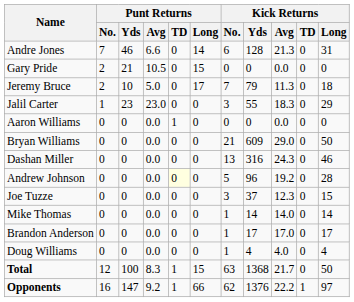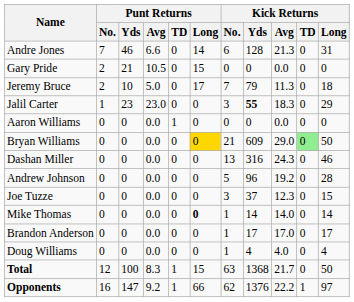(252, 104) normal -> (252, 104) bold
(196, 141) no background -> (196, 141) gold background
(303, 141) no background -> (303, 141) lightgreen background
(174, 178) lightyellow background -> (174, 178) no background
(196, 214) normal -> (196, 214) bold
